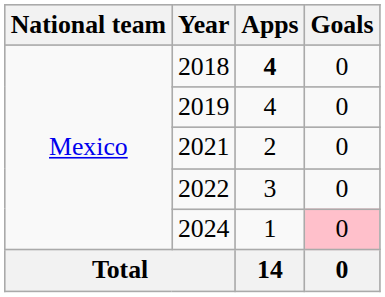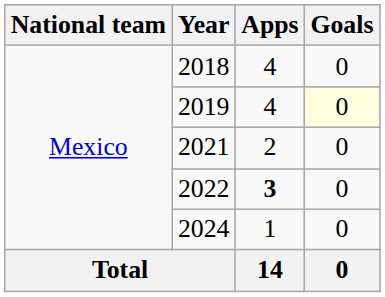(270, 65) bold -> (270, 65) normal
(342, 106) no background -> (342, 106) lightyellow background
(270, 188) normal -> (270, 188) bold
(342, 229) pink background -> (342, 229) no background
